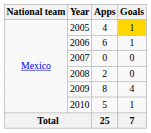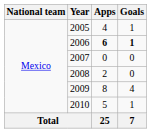(132, 27) gold background -> (132, 27) no background
(105, 43) normal -> (105, 43) bold
(132, 43) normal -> (132, 43) bold
